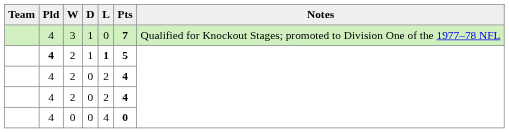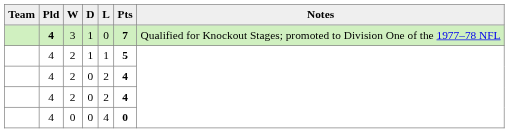(51, 35) normal -> (51, 35) bold
(51, 55) bold -> (51, 55) normal
(106, 55) bold -> (106, 55) normal
